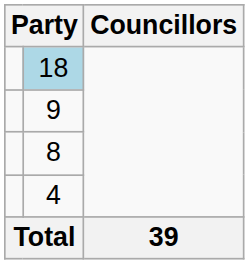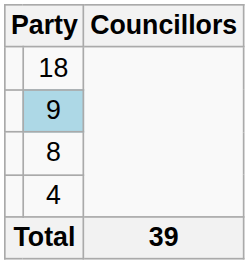(53, 68) lightblue background -> (53, 68) no background
(53, 110) no background -> (53, 110) lightblue background
